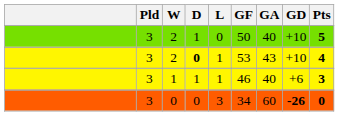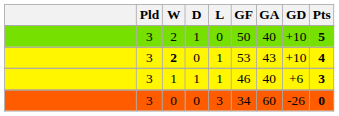(174, 57) normal -> (174, 57) bold
(197, 57) bold -> (197, 57) normal
(296, 100) bold -> (296, 100) normal
